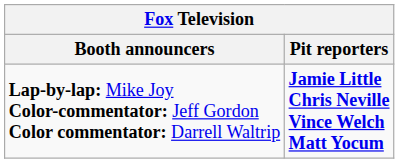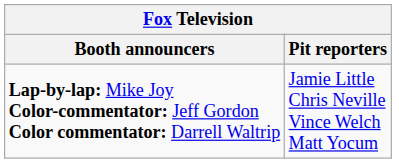(339, 111) bold -> (337, 111) normal
